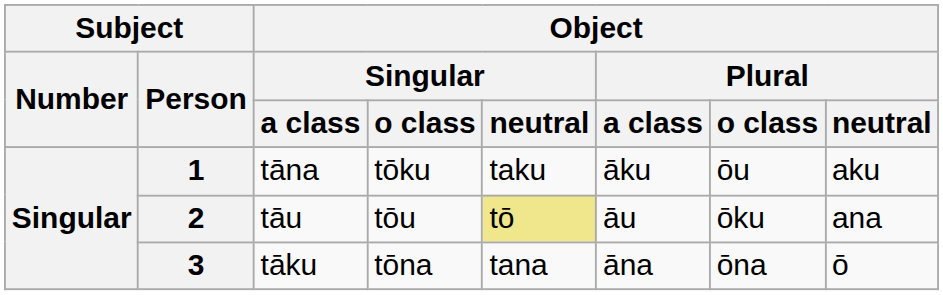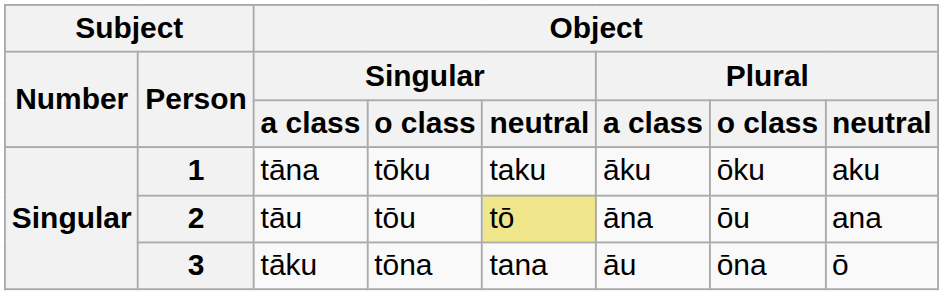(733, 170) ōu -> (741, 170) ōku
(620, 218) āu -> (628, 218) āna
(741, 218) ōku -> (733, 218) ōu
(628, 265) āna -> (620, 265) āu
